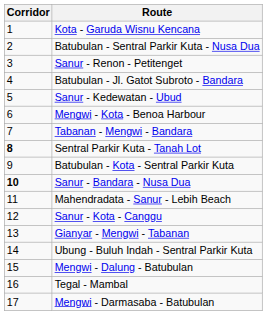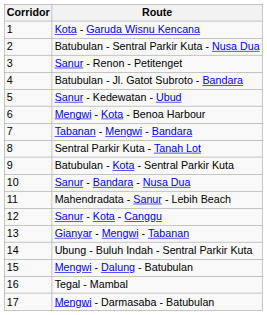(10, 149) bold -> (10, 149) normal
(13, 183) bold -> (13, 183) normal
